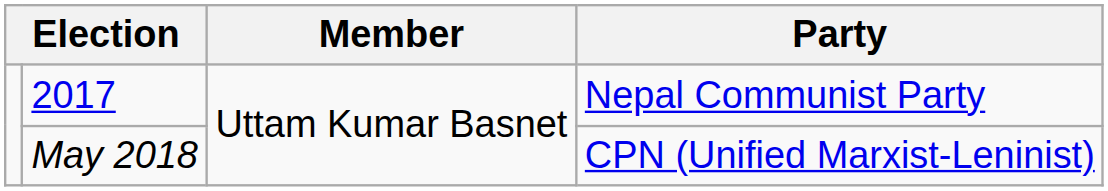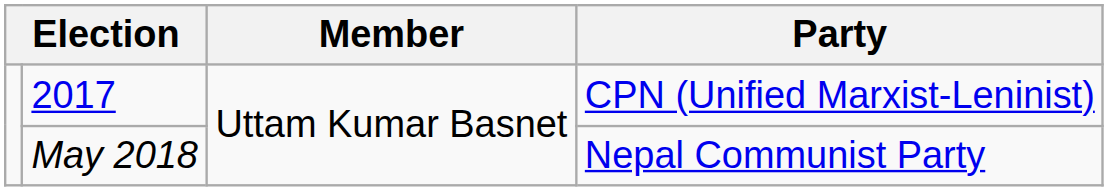(785, 94) Nepal Communist Party -> (840, 94) CPN (Unified Marxist-Leninist)
(840, 154) CPN (Unified Marxist-Leninist) -> (785, 154) Nepal Communist Party
